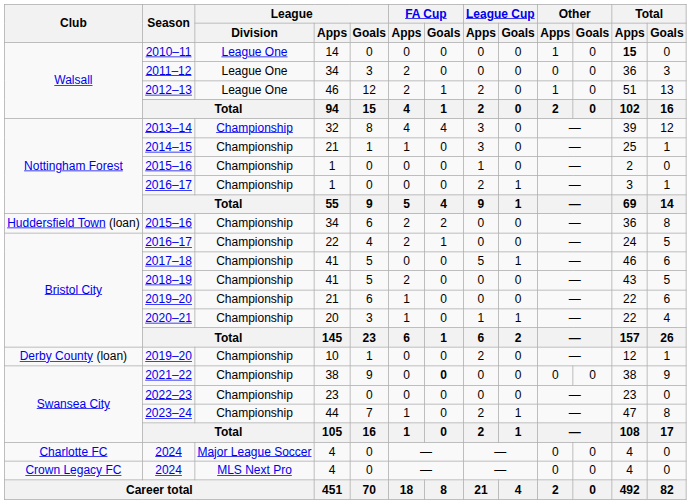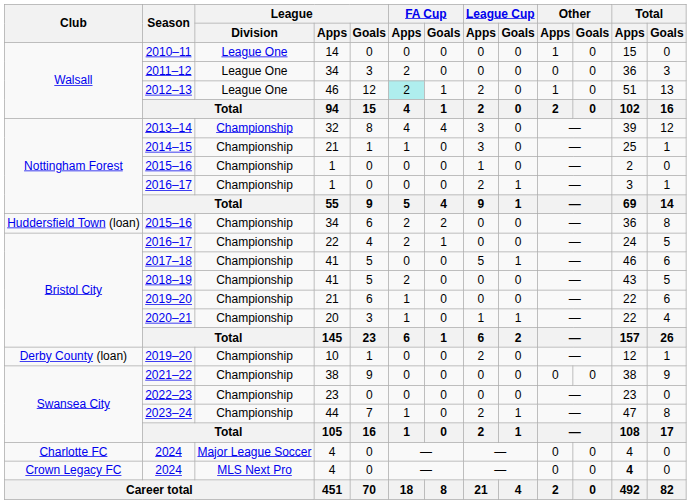(630, 52) bold -> (630, 52) normal
(406, 90) no background -> (406, 90) paleturquoise background
(444, 375) bold -> (444, 375) normal
(630, 470) normal -> (630, 470) bold
